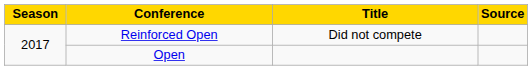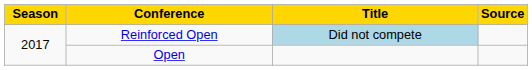(375, 34) no background -> (375, 34) lightblue background
